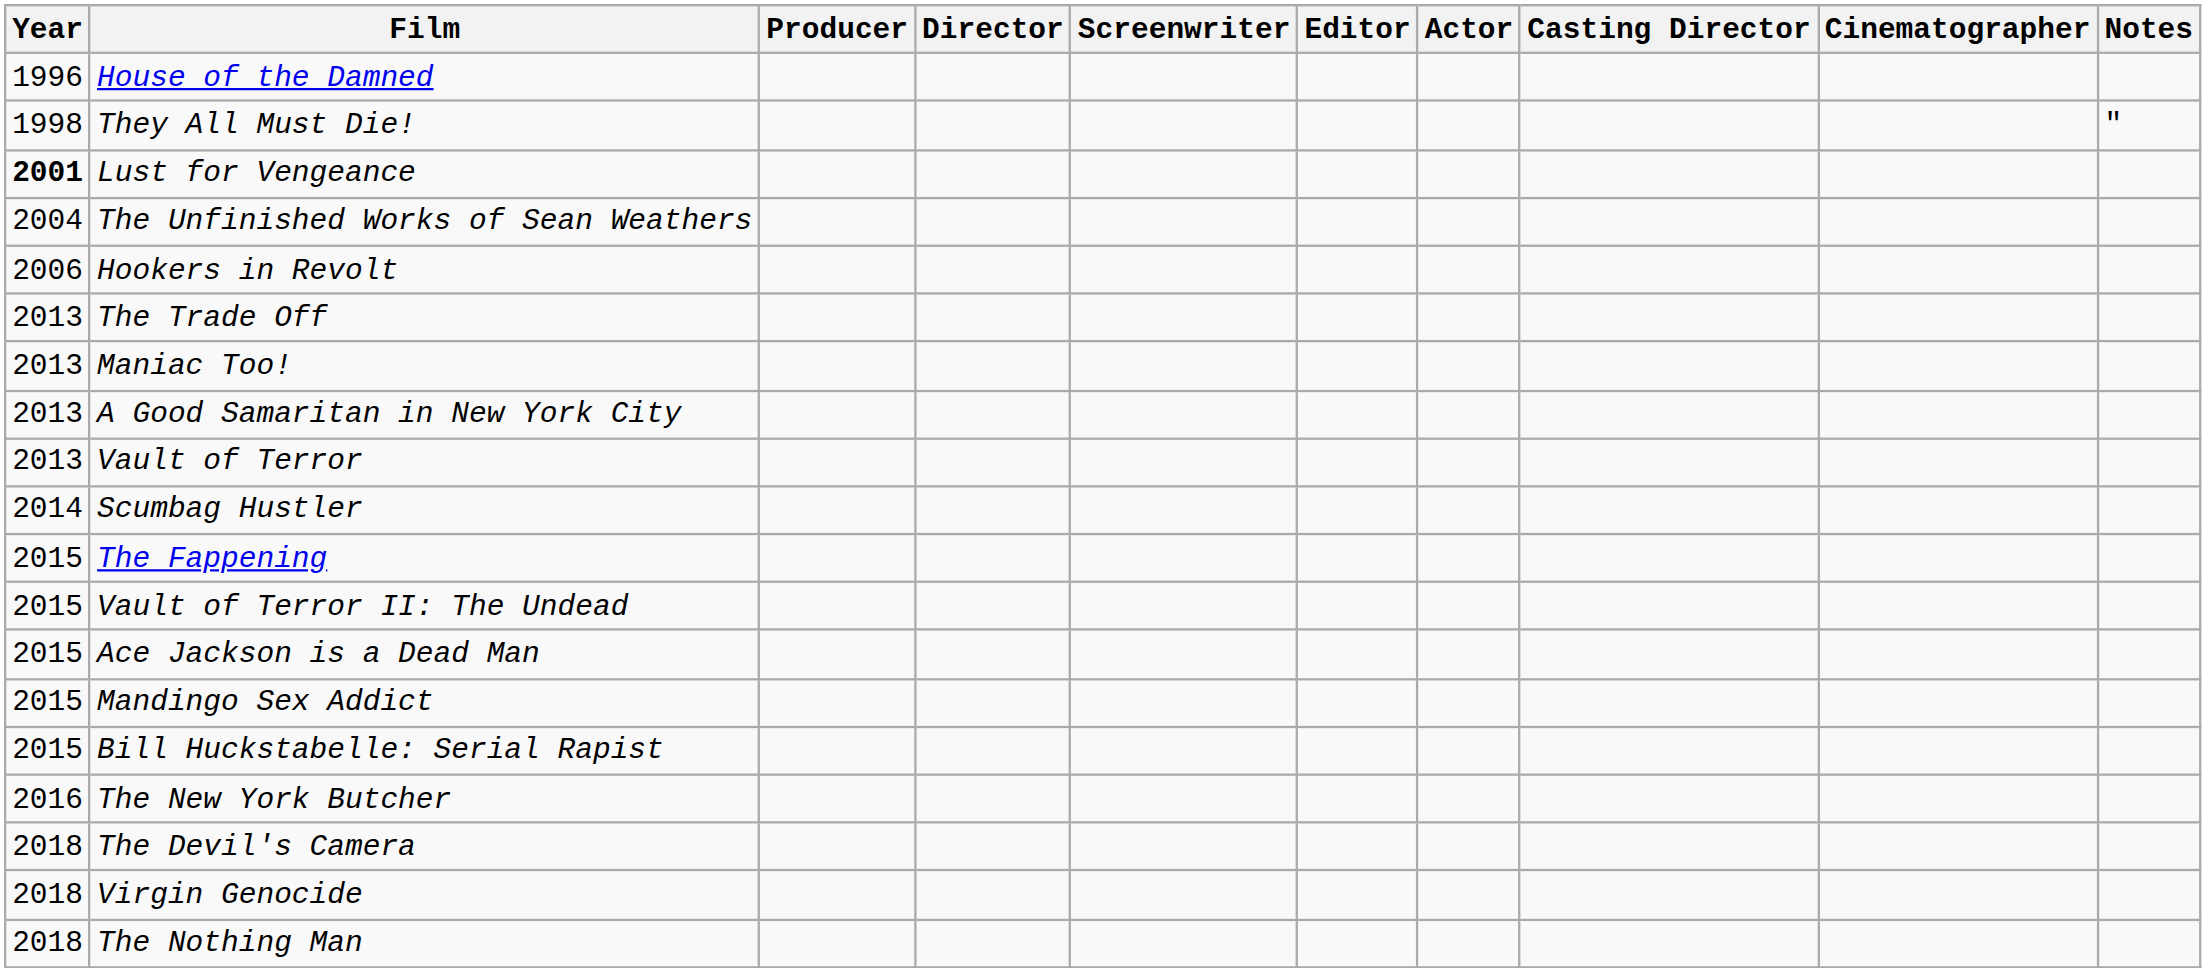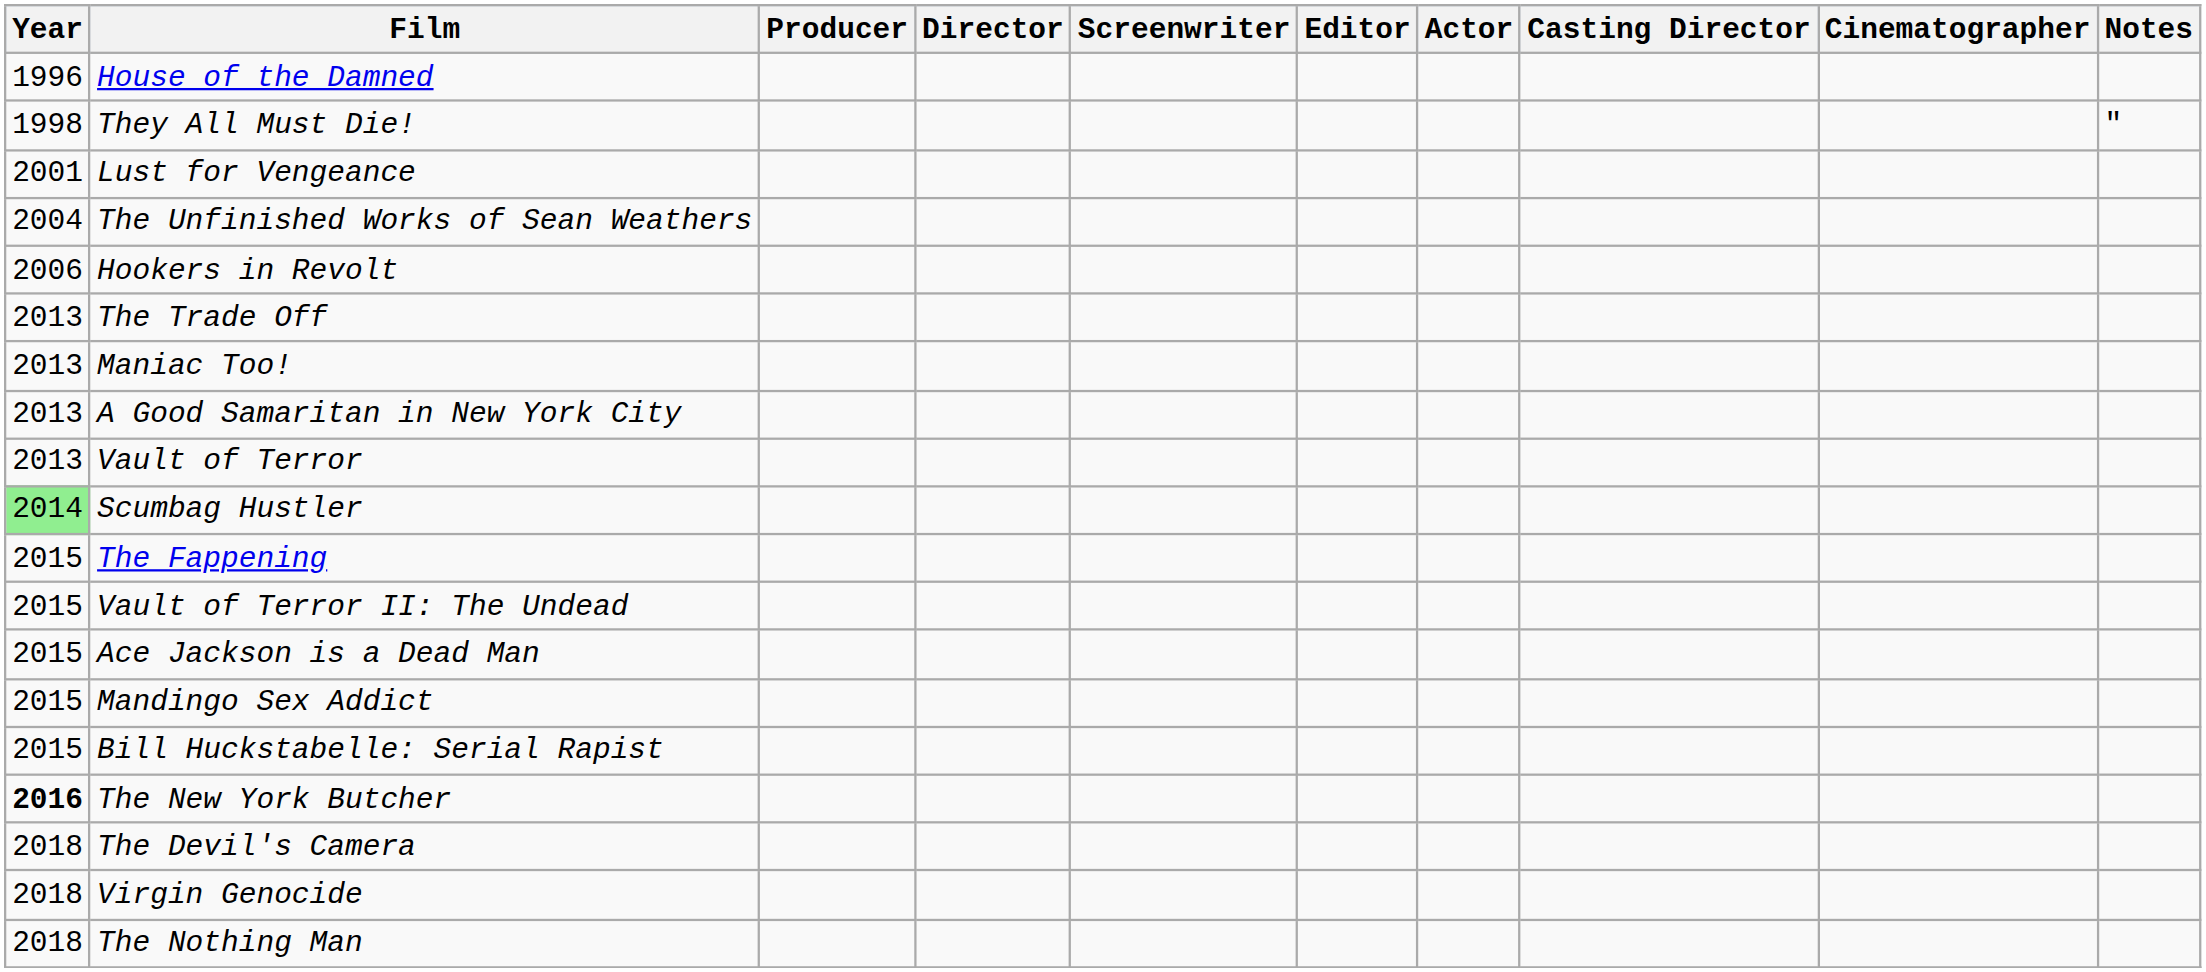(48, 173) bold -> (48, 173) normal
(48, 510) no background -> (48, 510) lightgreen background
(48, 799) normal -> (48, 799) bold
